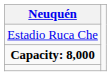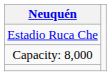(53, 54) bold -> (53, 54) normal
